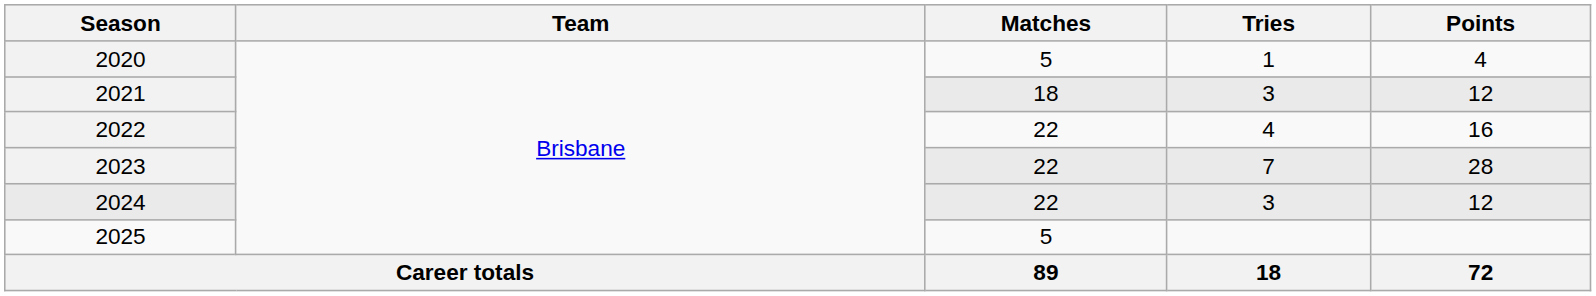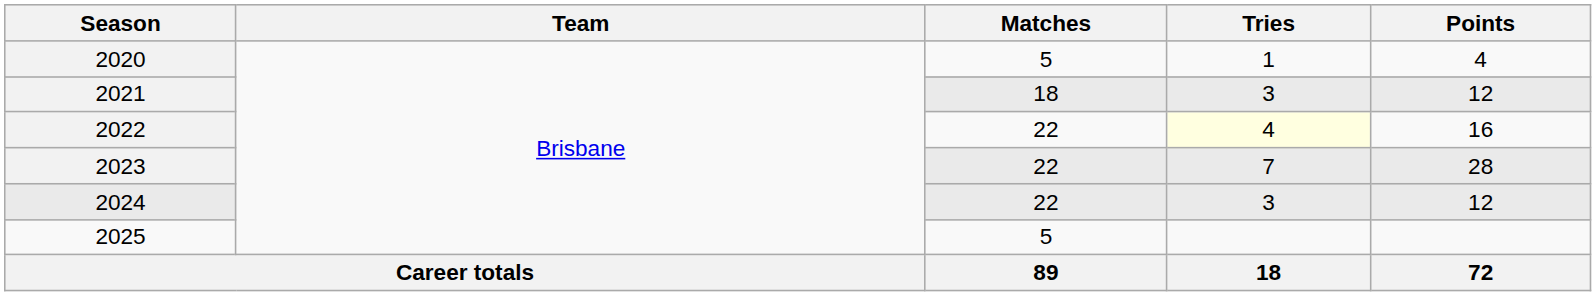(1269, 130) no background -> (1269, 130) lightyellow background
